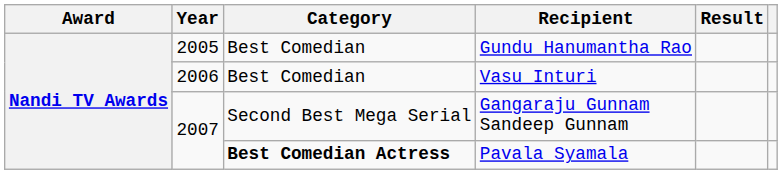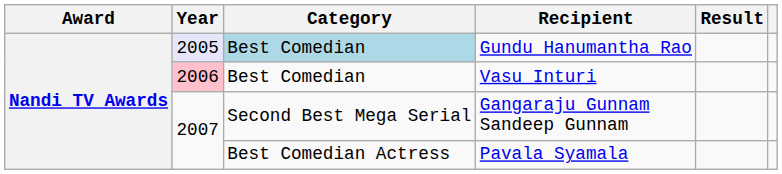(198, 48) no background -> (198, 48) lavender background
(296, 48) no background -> (296, 48) lightblue background
(198, 77) no background -> (198, 77) pink background
(339, 155) bold -> (339, 155) normal
